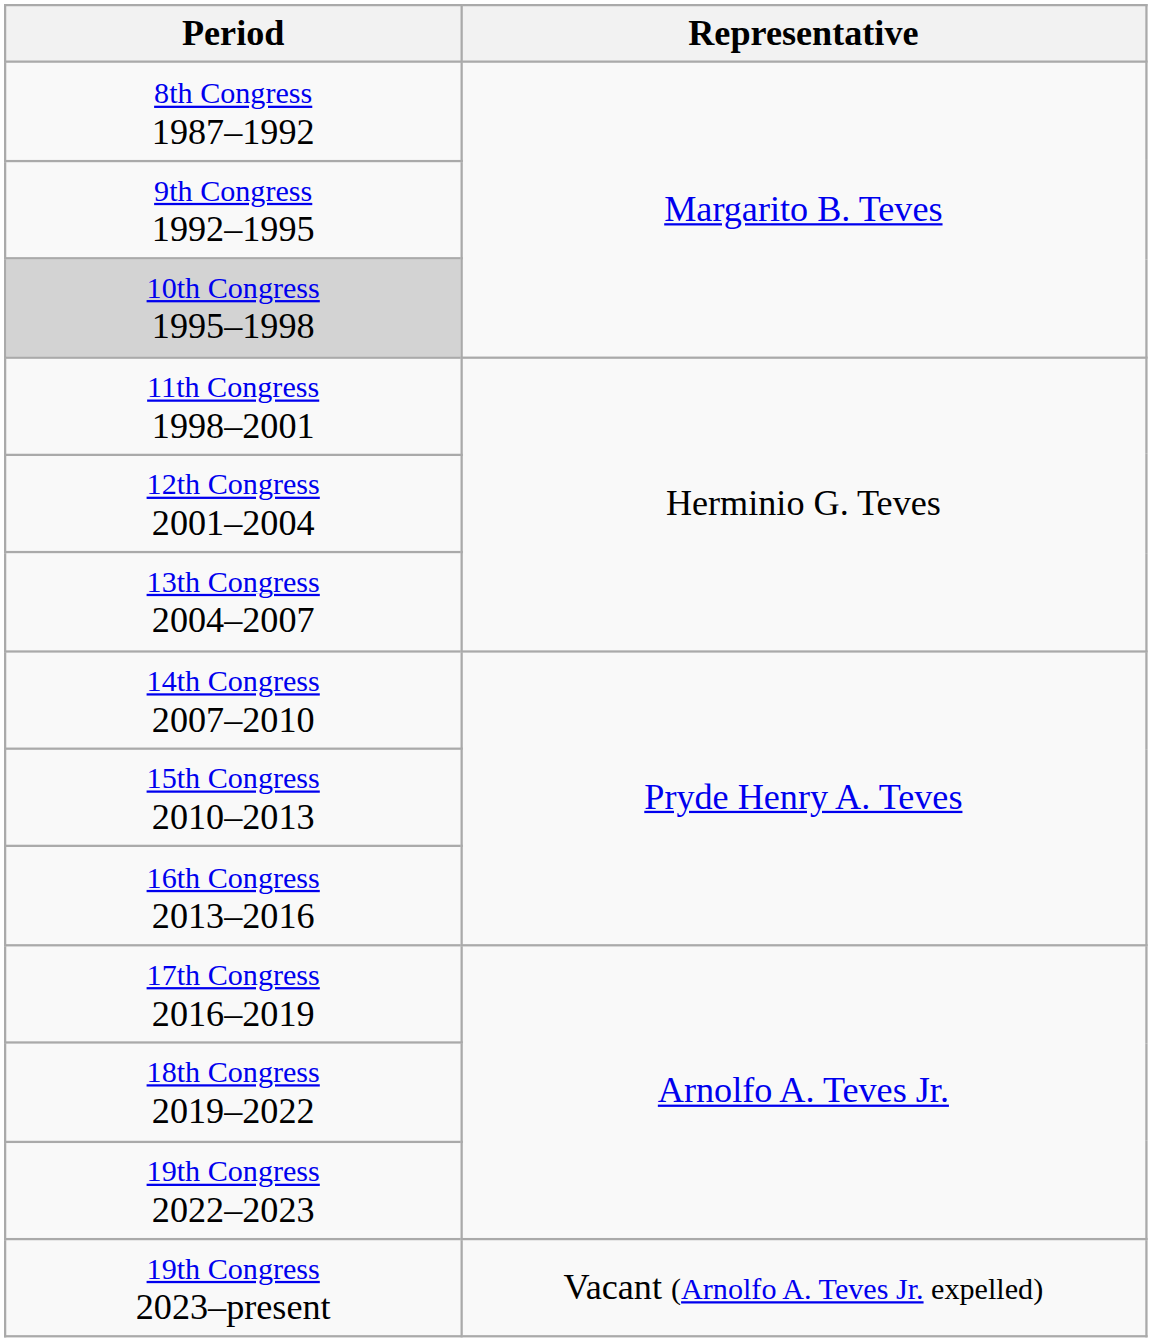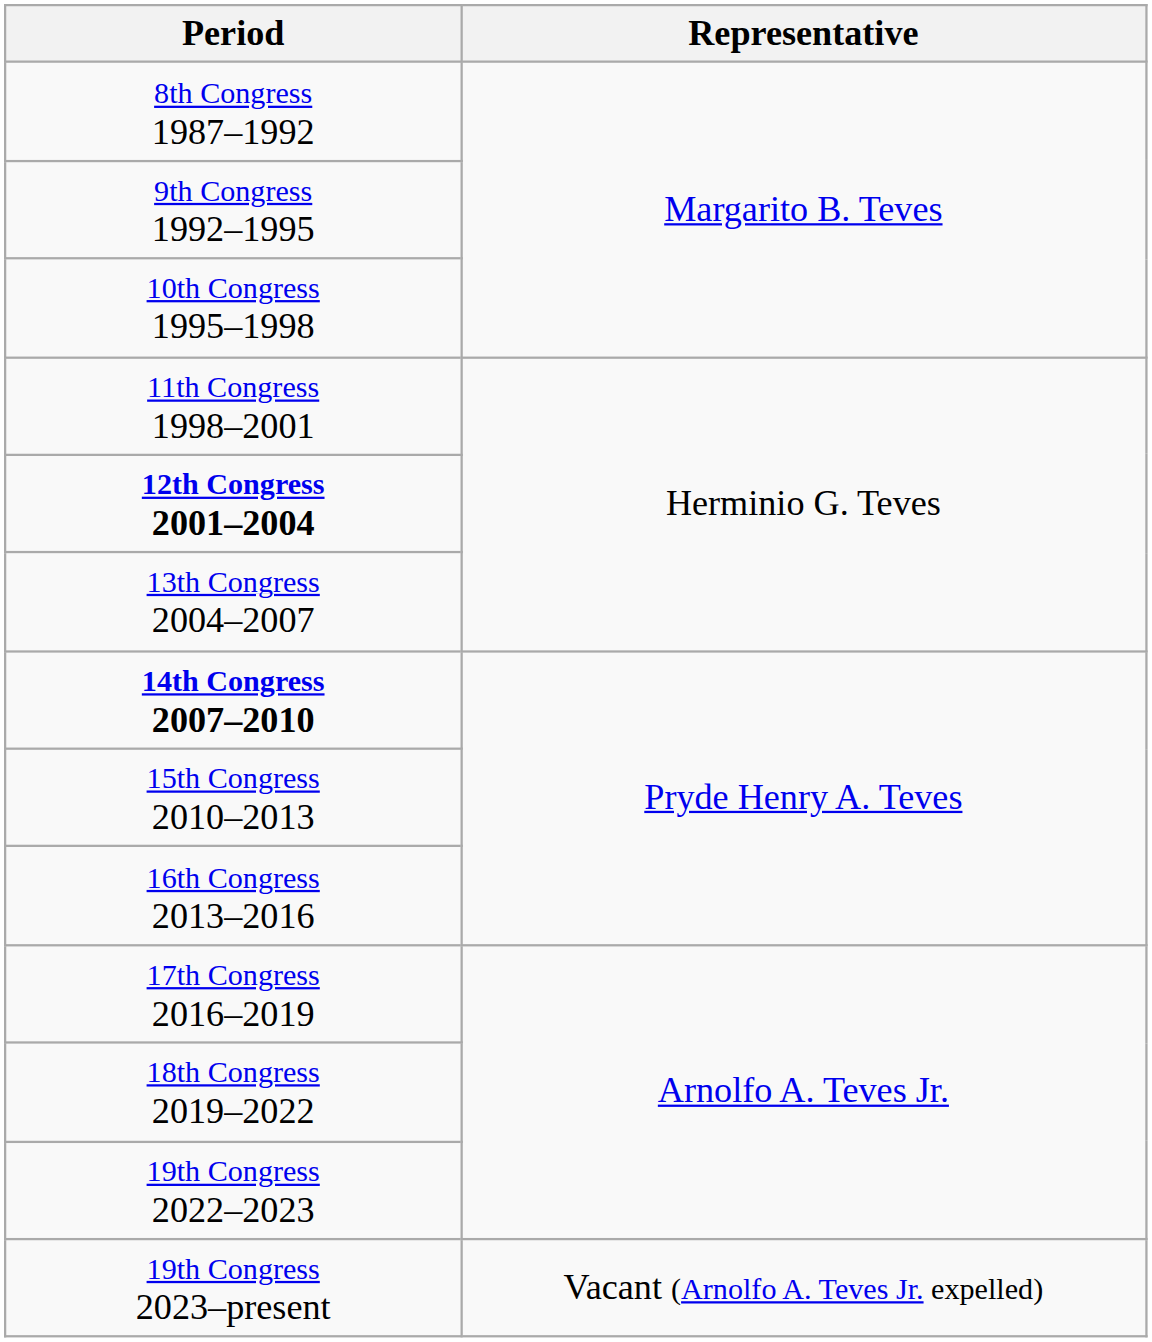(233, 309) lightgrey background -> (233, 309) no background
(233, 505) normal -> (233, 502) bold
(233, 701) normal -> (233, 699) bold
